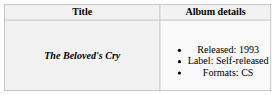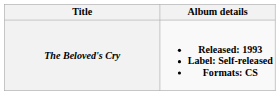(216, 61) normal -> (218, 61) bold
